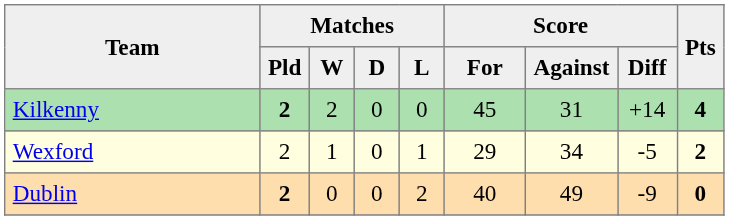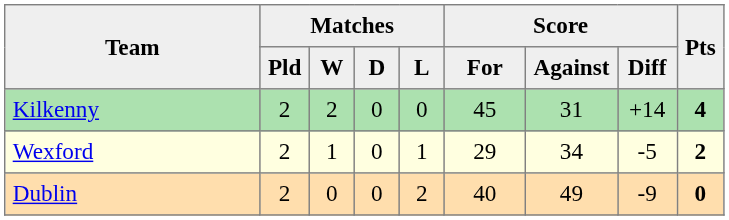(285, 109) bold -> (285, 109) normal
(285, 193) bold -> (285, 193) normal
